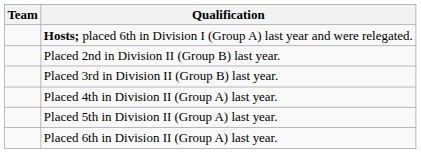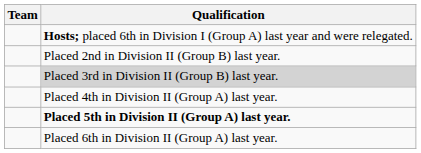(161, 76) no background -> (161, 76) lightgrey background
(161, 117) normal -> (167, 117) bold
